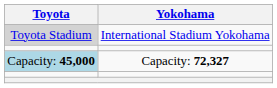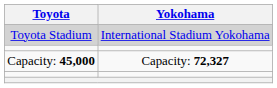(185, 34) no background -> (185, 34) lightgrey background
(51, 61) lightblue background -> (51, 61) no background
